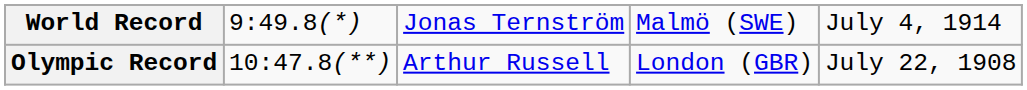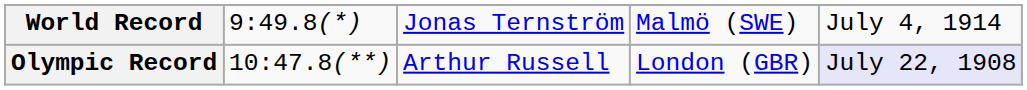(921, 65) no background -> (921, 65) lavender background
